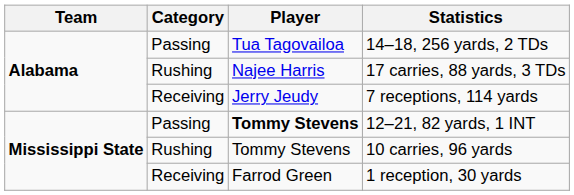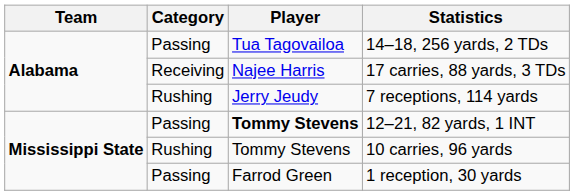(182, 71) Rushing -> (188, 71) Receiving
(188, 97) Receiving -> (182, 97) Rushing
(188, 176) Receiving -> (181, 176) Passing
